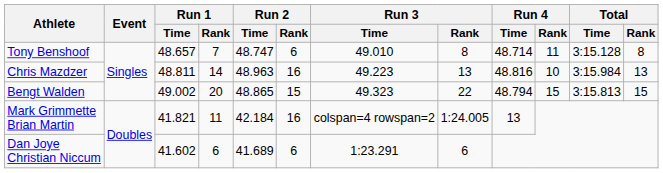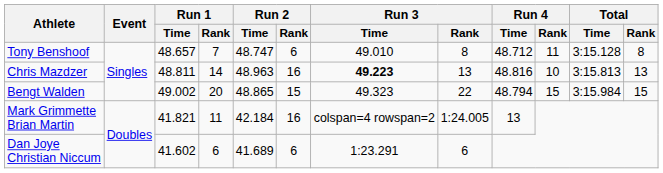(514, 53) 48.714 -> (514, 53) 48.712
(374, 72) normal -> (374, 72) bold
(597, 72) 3:15.984 -> (597, 72) 3:15.813
(597, 92) 3:15.813 -> (597, 92) 3:15.984
